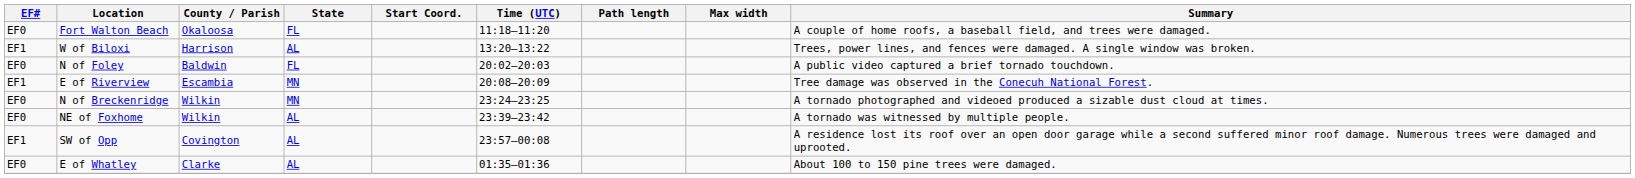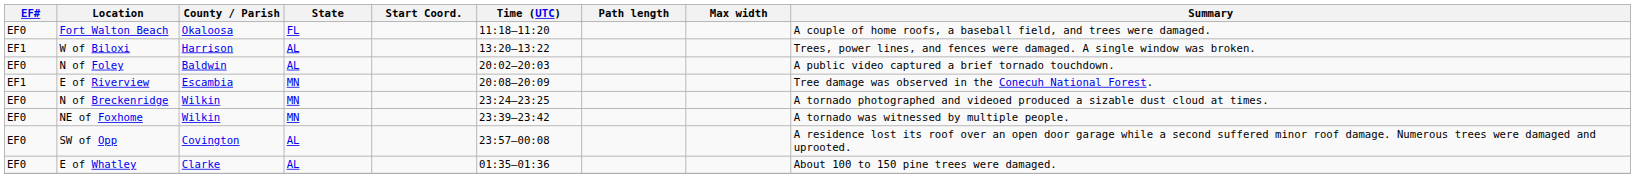(293, 65) FL -> (293, 65) AL
(293, 117) AL -> (293, 117) MN
(17, 141) EF1 -> (17, 141) EF0
